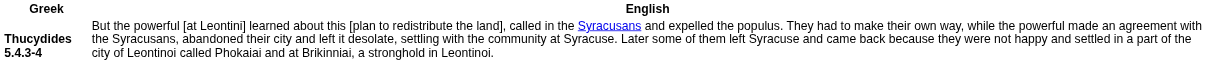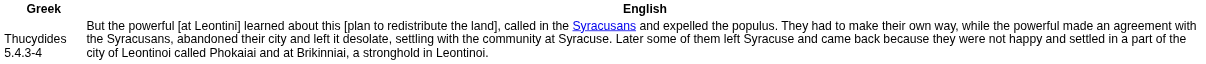(38, 46) bold -> (35, 46) normal
